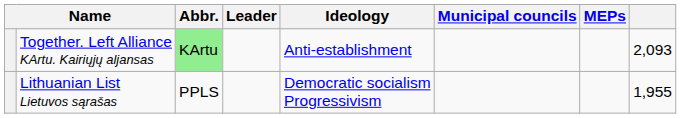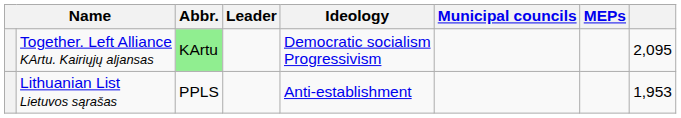(348, 50) Anti-establishment -> (357, 50) Democratic socialism Progressivism
(653, 50) 2,093 -> (653, 50) 2,095
(357, 92) Democratic socialism Progressivism -> (348, 92) Anti-establishment
(653, 92) 1,955 -> (653, 92) 1,953
